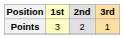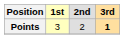(107, 26) normal -> (107, 26) bold
